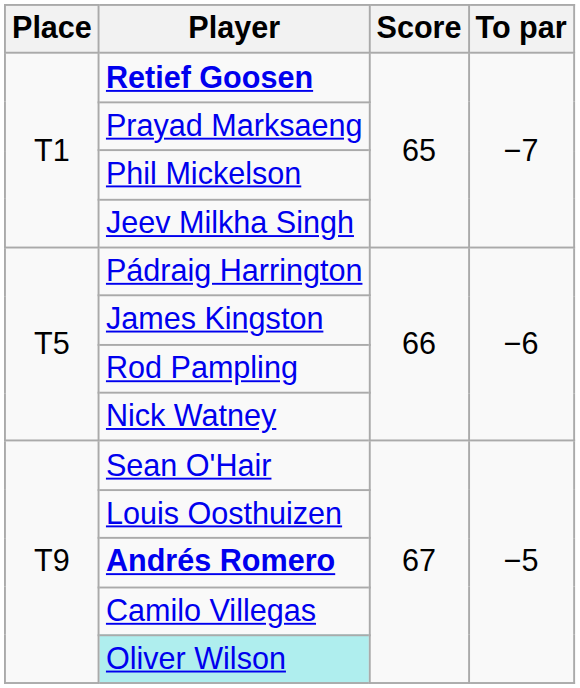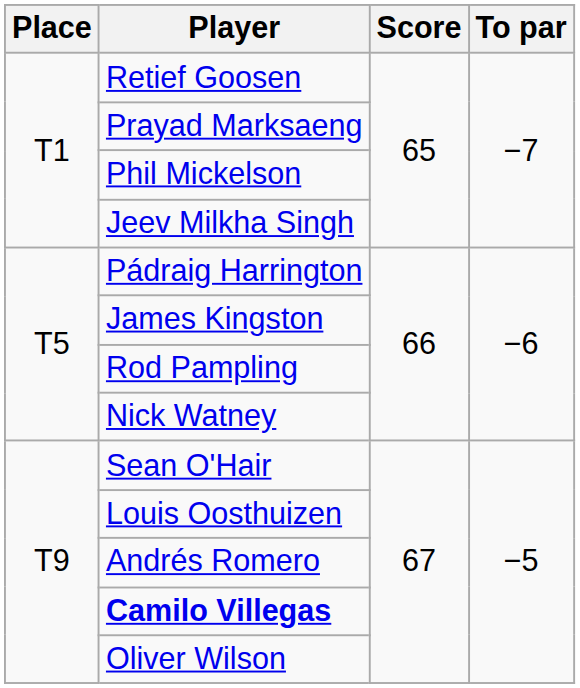(210, 77) bold -> (204, 77) normal
(221, 561) bold -> (213, 561) normal
(211, 610) normal -> (219, 610) bold
(196, 658) paleturquoise background -> (196, 658) no background
